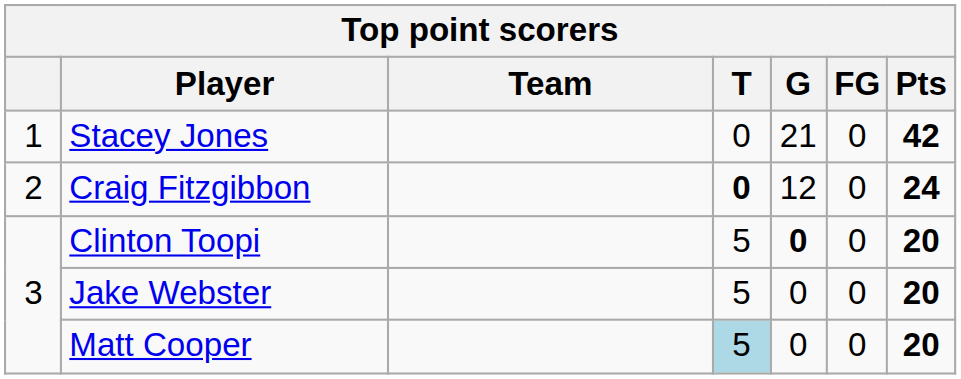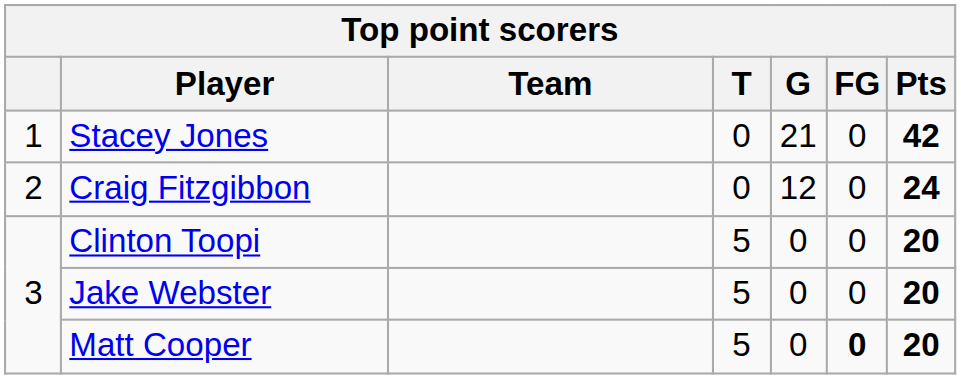(742, 188) bold -> (742, 188) normal
(798, 240) bold -> (798, 240) normal
(742, 345) lightblue background -> (742, 345) no background
(857, 345) normal -> (857, 345) bold
